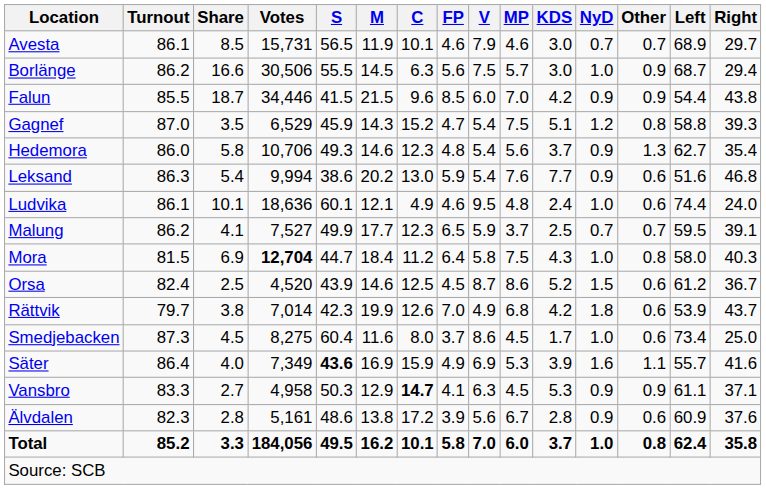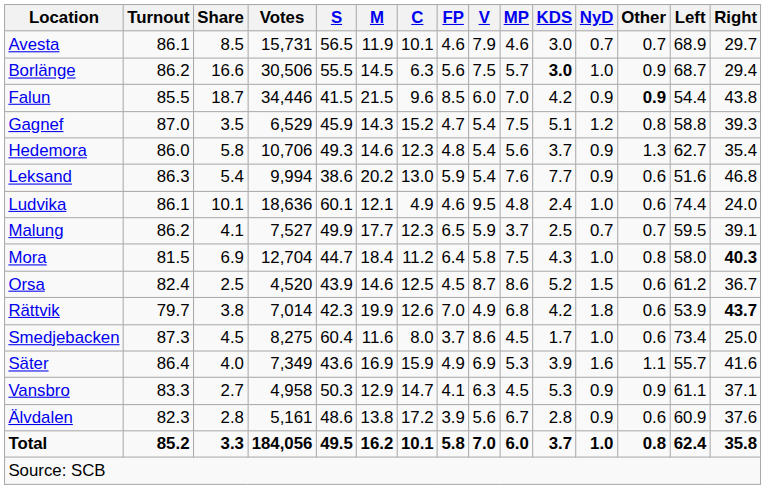(560, 71) normal -> (560, 71) bold
(654, 97) normal -> (654, 97) bold
(287, 257) bold -> (287, 257) normal
(741, 257) normal -> (741, 257) bold
(741, 310) normal -> (741, 310) bold
(336, 364) bold -> (336, 364) normal
(417, 390) bold -> (417, 390) normal
